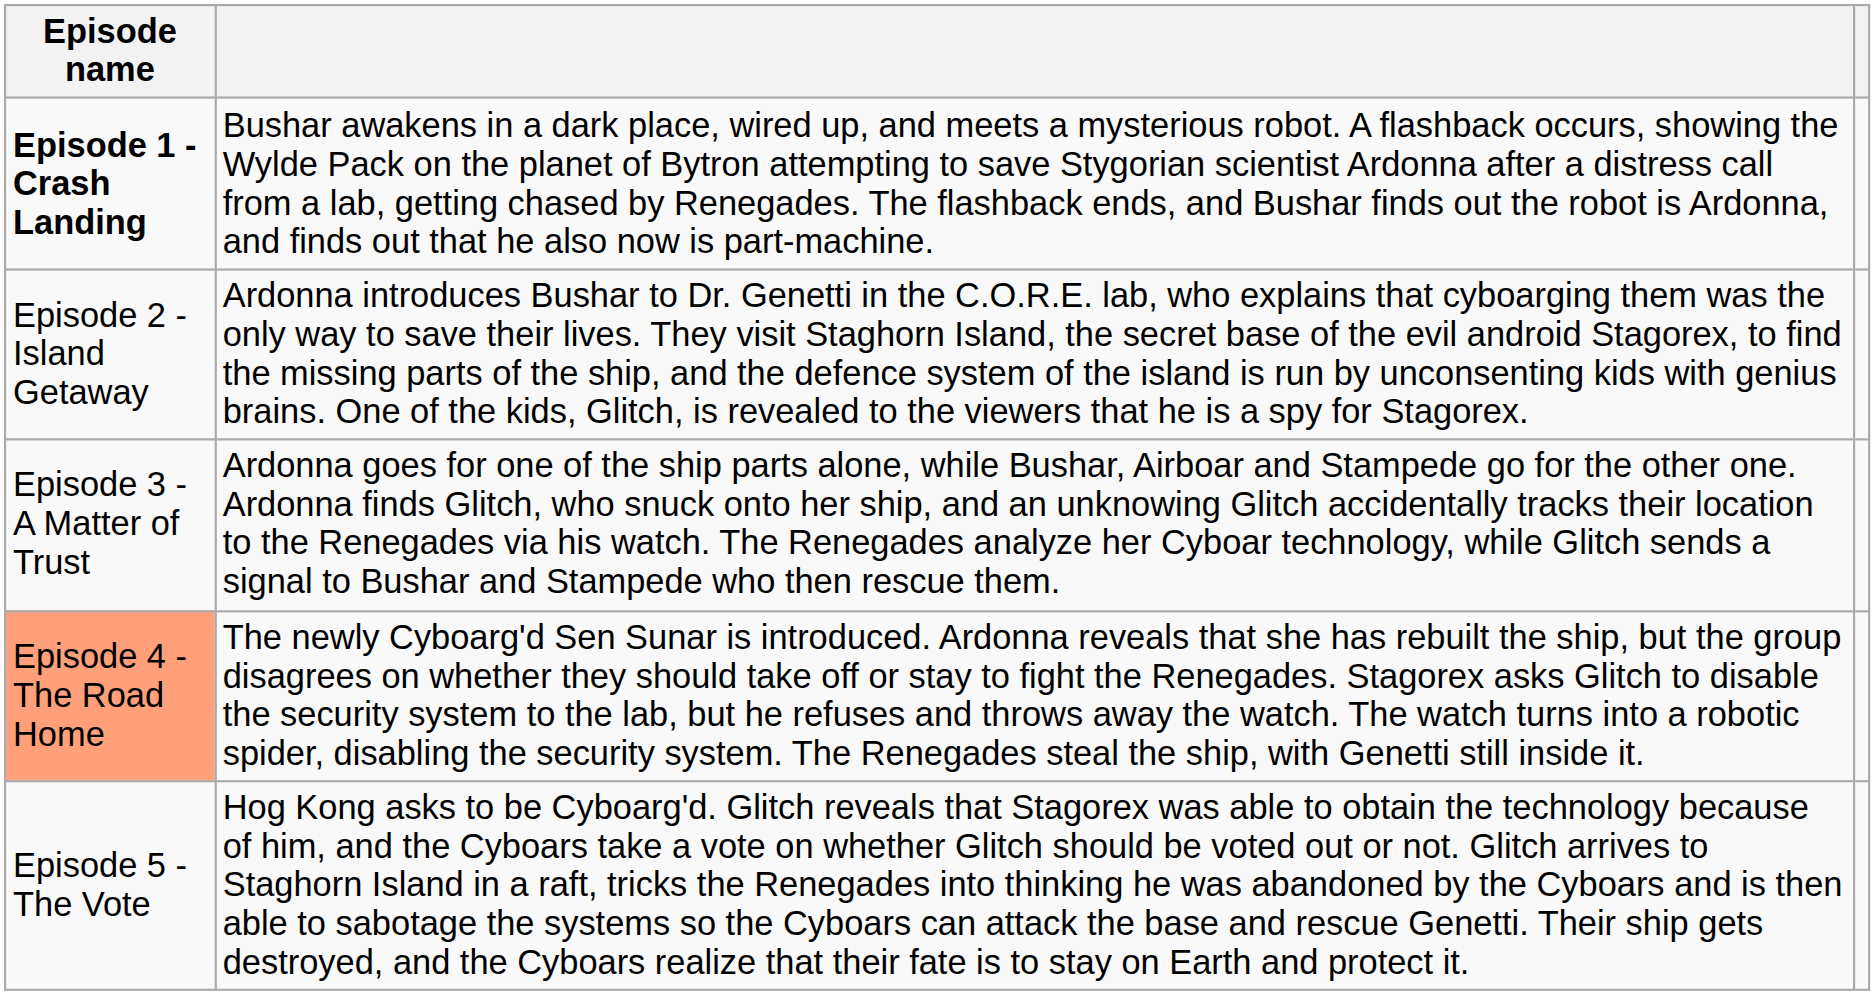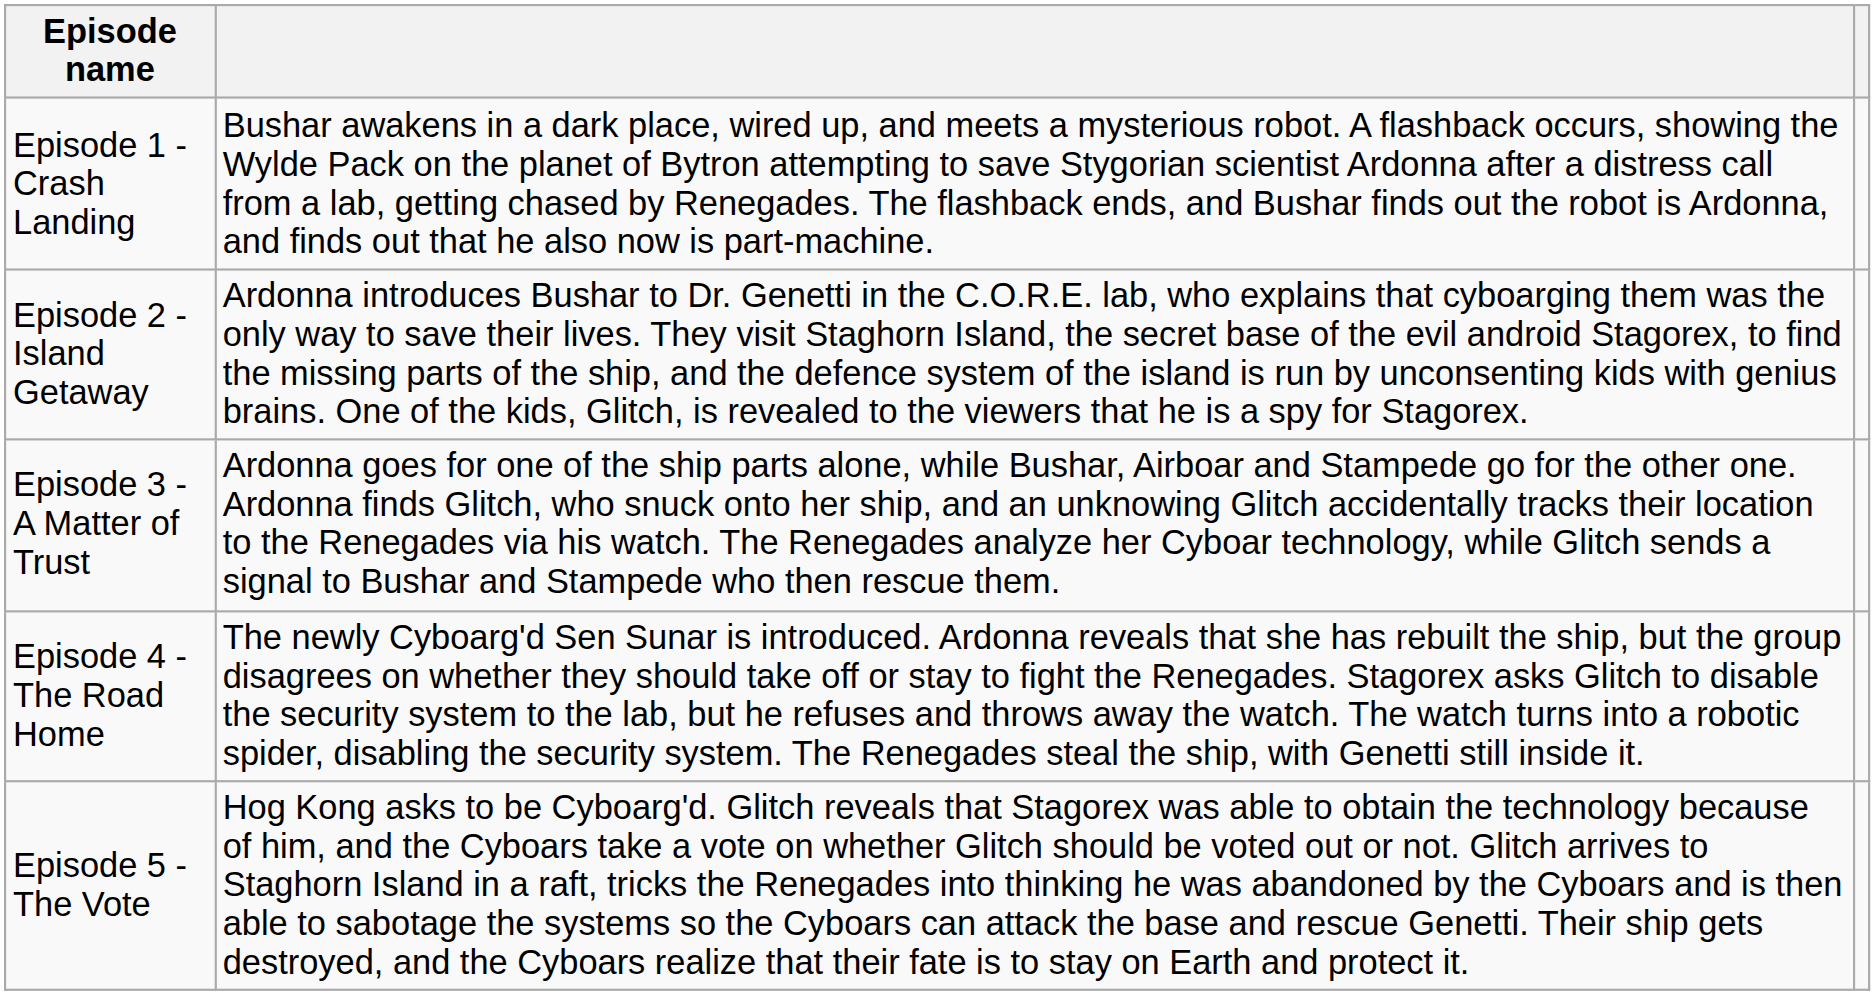(105, 183) bold -> (100, 183) normal
(100, 695) lightsalmon background -> (100, 695) no background
